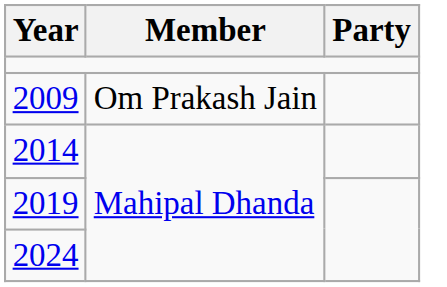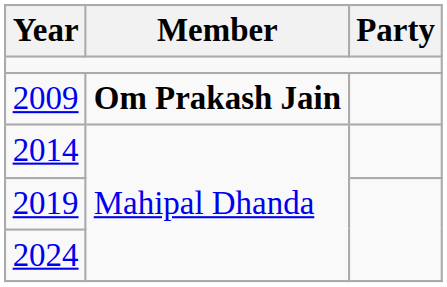(205, 98) normal -> (217, 98) bold
